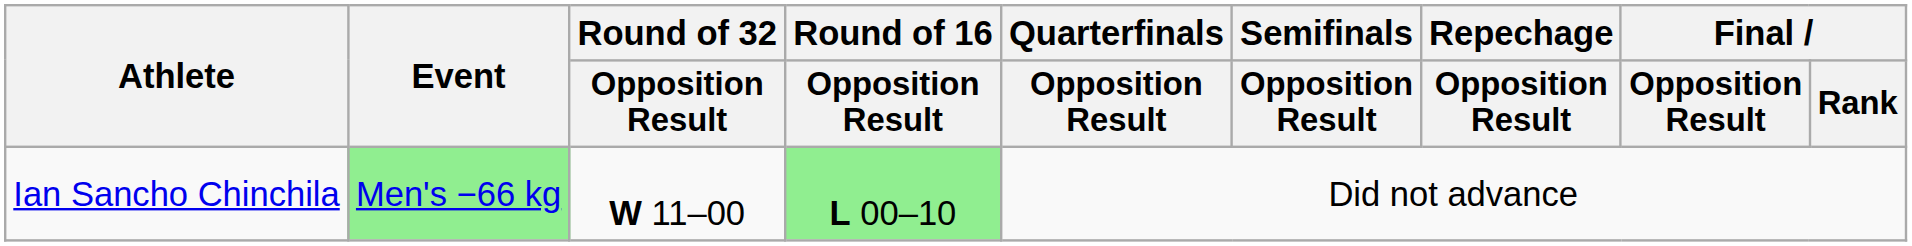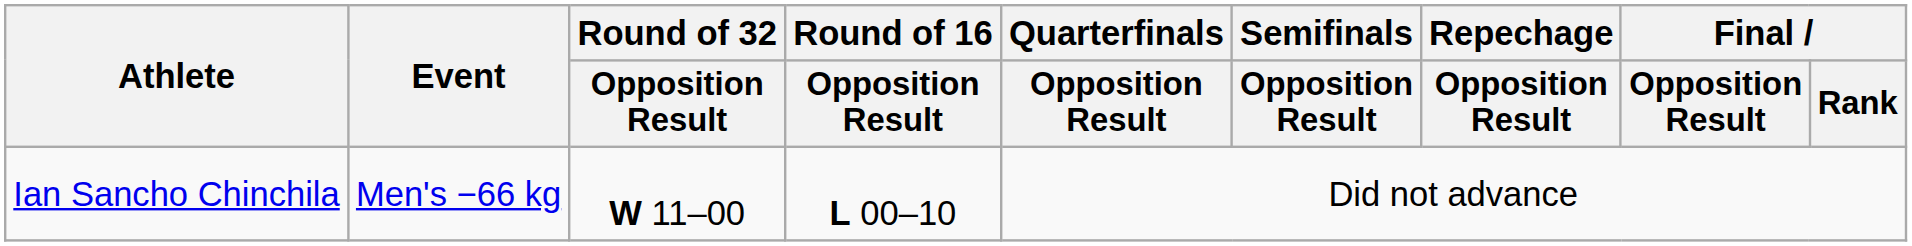(459, 194) lightgreen background -> (459, 194) no background
(893, 213) lightgreen background -> (893, 213) no background
